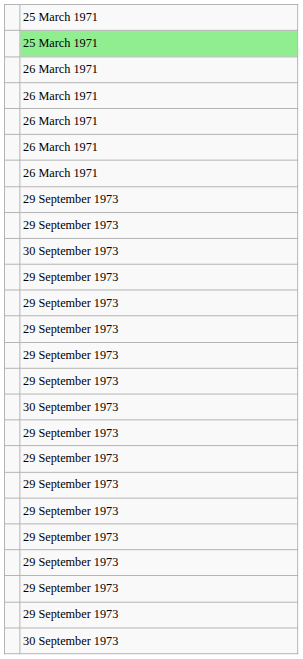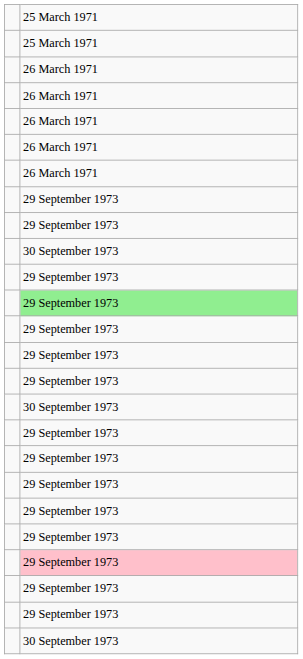(60, 43) lightgreen background -> (60, 43) no background
(71, 303) no background -> (71, 303) lightgreen background
(71, 562) no background -> (71, 562) pink background
